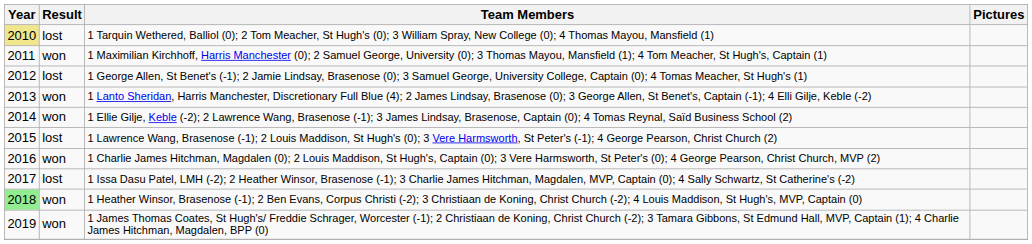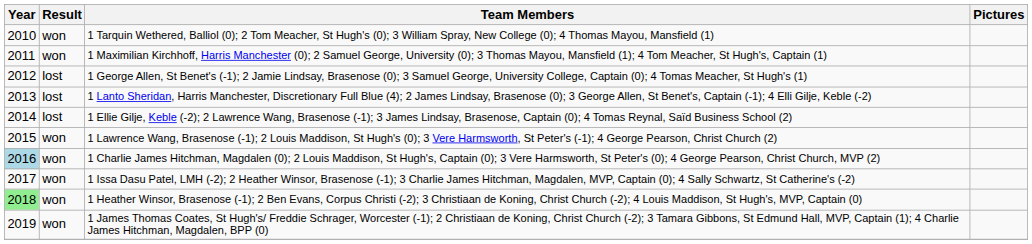(22, 35) khaki background -> (22, 35) no background
(52, 35) lost -> (54, 35) won
(54, 96) won -> (52, 96) lost
(54, 117) won -> (52, 117) lost
(52, 138) lost -> (54, 138) won
(22, 158) no background -> (22, 158) lightblue background
(52, 179) lost -> (54, 179) won
